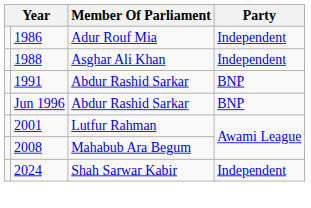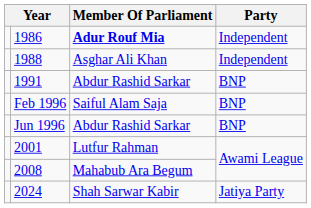(114, 37) normal -> (119, 37) bold
+ row: (40, 103)
(252, 170) Independent -> (251, 192) Jatiya Party
